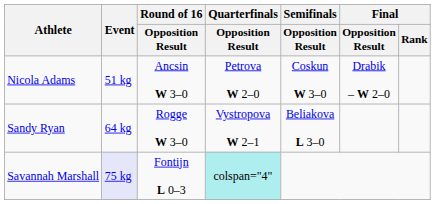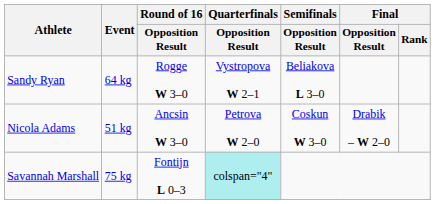rows swapped: (41, 80) <-> (36, 128)
(118, 176) lavender background -> (118, 176) no background
